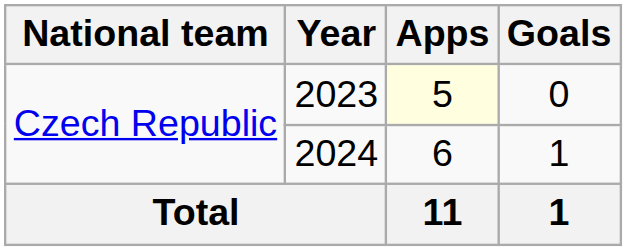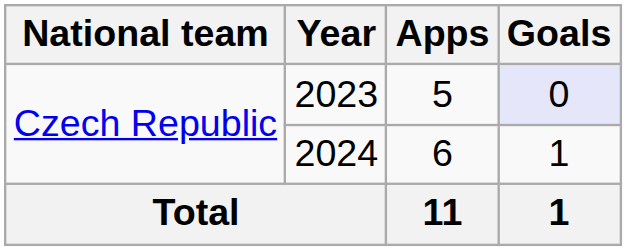(442, 93) lightyellow background -> (442, 93) no background
(559, 93) no background -> (559, 93) lavender background
